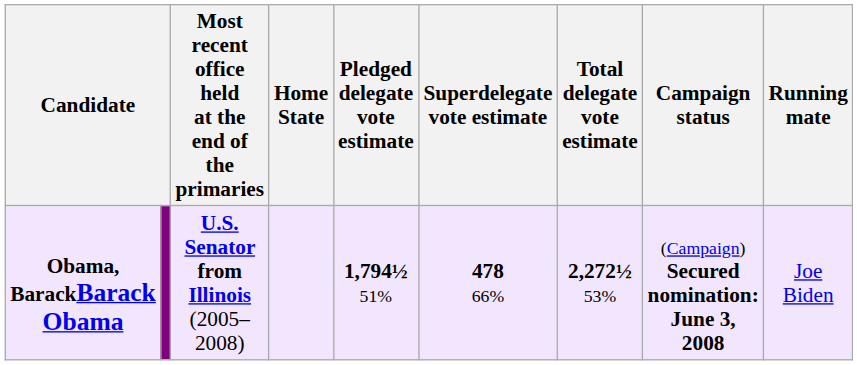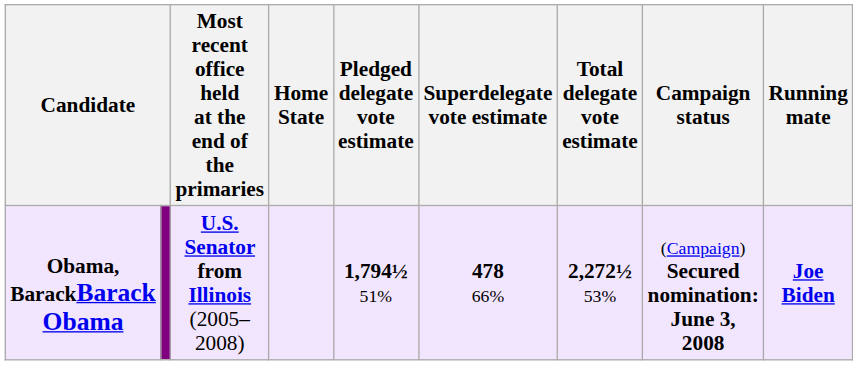(808, 282) normal -> (808, 282) bold
